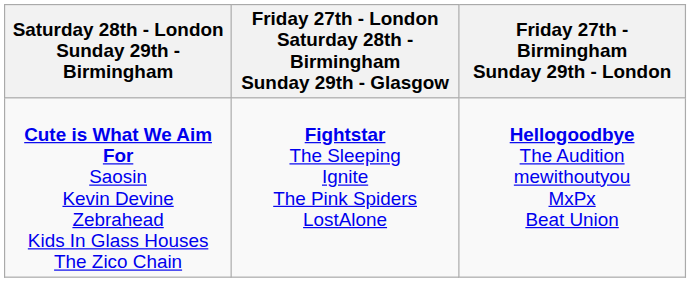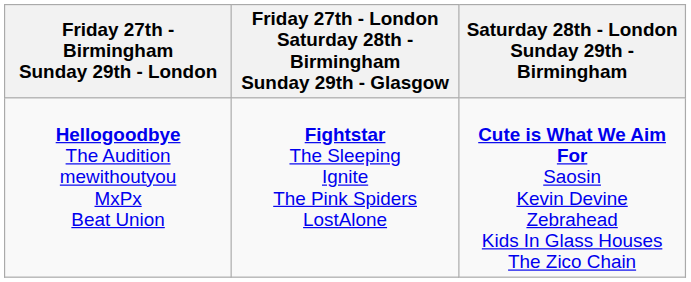columns swapped: (118, 51) <-> (572, 51)
